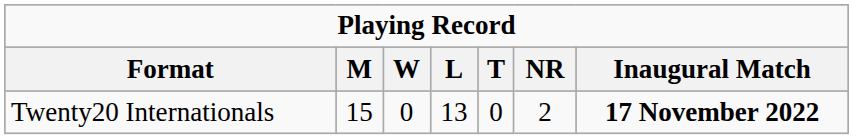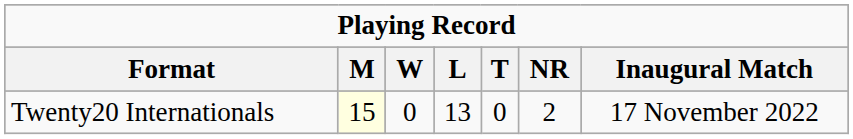(359, 111) no background -> (362, 111) lightyellow background
(712, 111) bold -> (714, 111) normal
